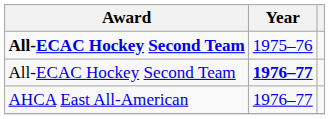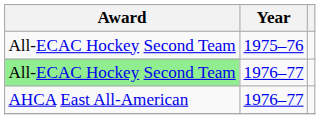(127, 45) bold -> (122, 45) normal
(122, 72) no background -> (122, 72) lightgreen background
(283, 72) bold -> (274, 72) normal
